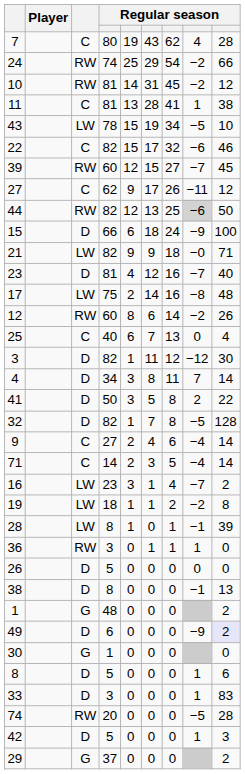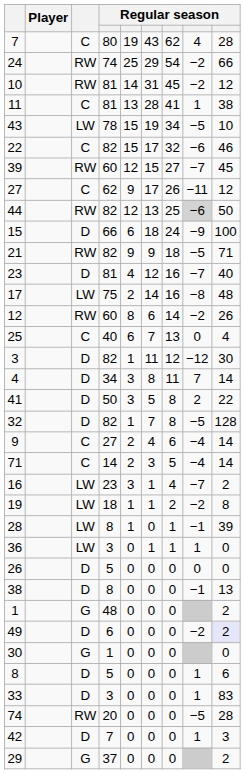(85, 252) LW -> (85, 252) RW
(197, 252) −0 -> (197, 252) −5
(85, 547) RW -> (85, 547) LW
(197, 631) −9 -> (197, 631) −2
(110, 737) 5 -> (110, 737) 7
